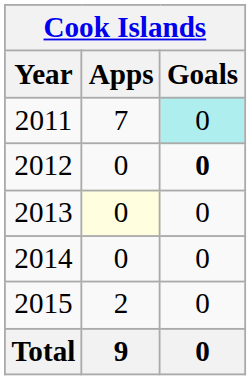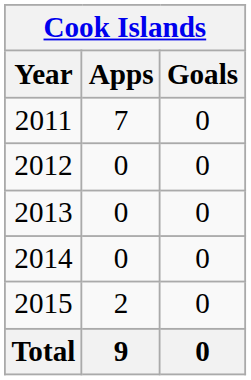(202, 119) paleturquoise background -> (202, 119) no background
(202, 166) bold -> (202, 166) normal
(121, 212) lightyellow background -> (121, 212) no background
